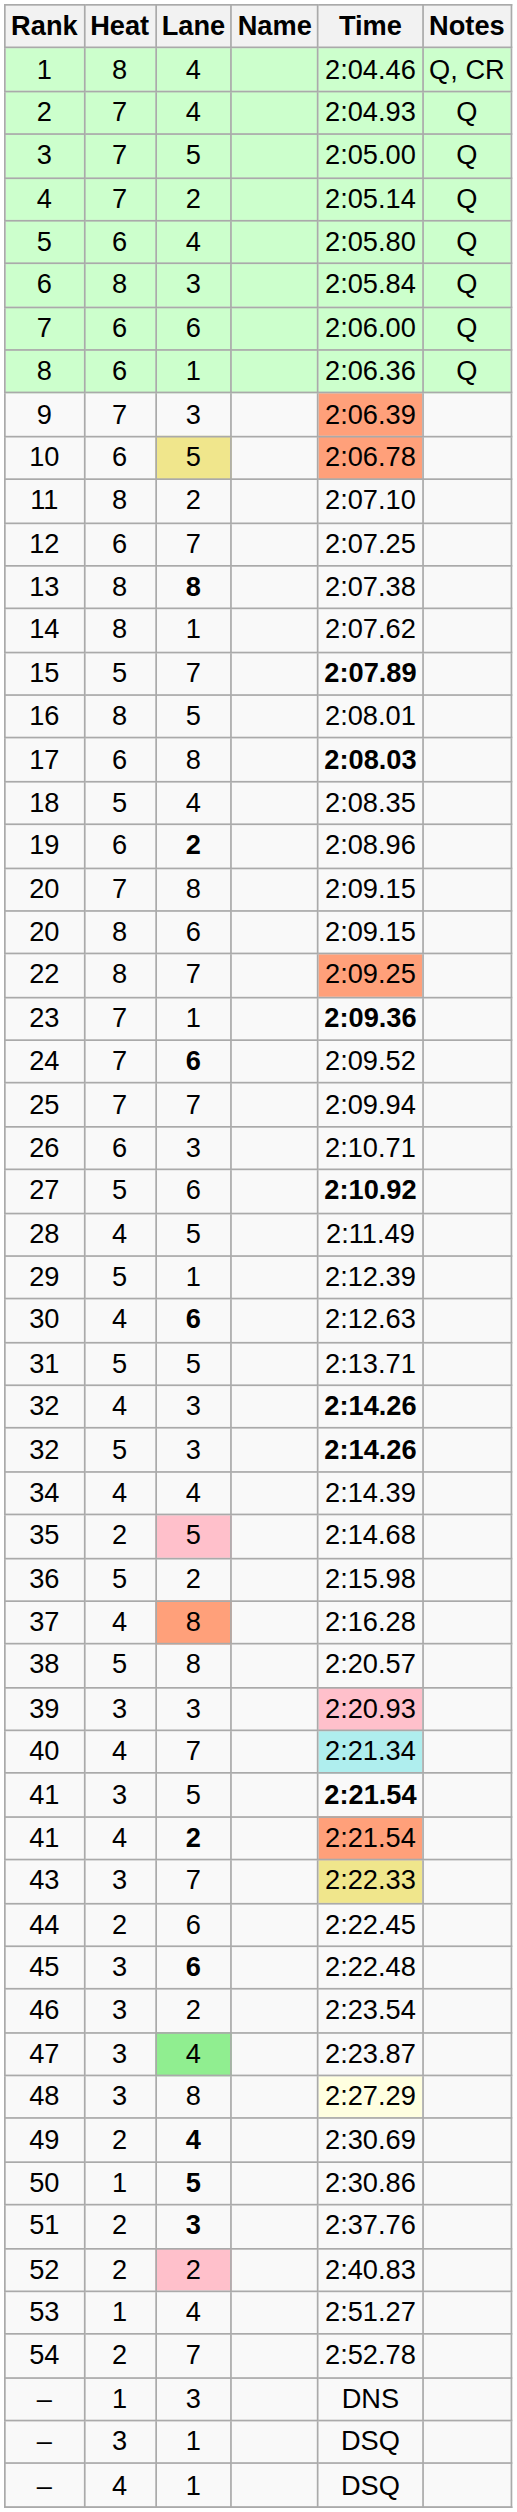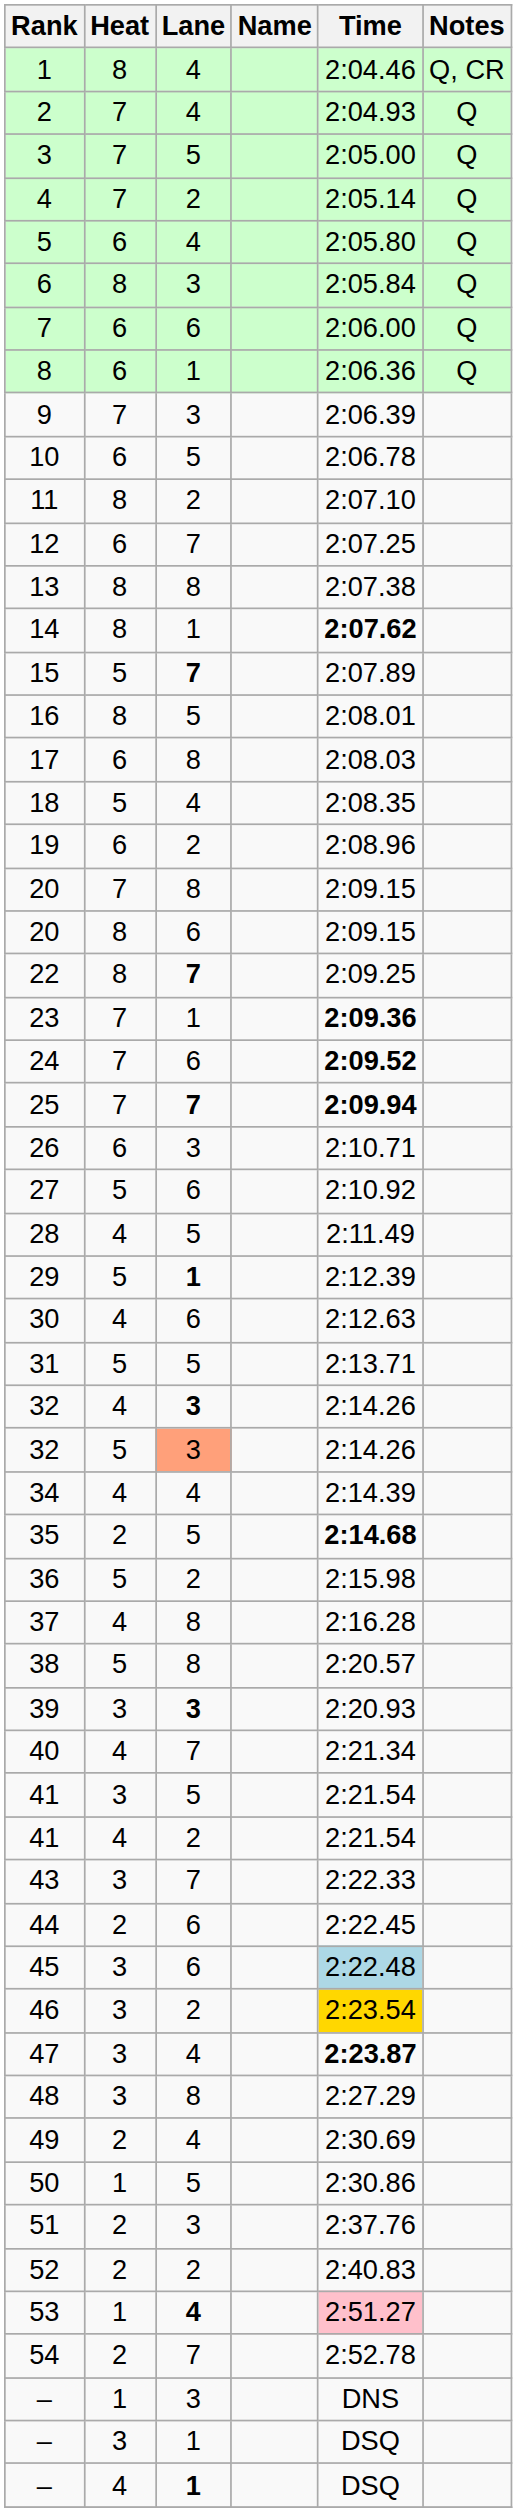(370, 414) lightsalmon background -> (370, 414) no background
(193, 457) khaki background -> (193, 457) no background
(370, 457) lightsalmon background -> (370, 457) no background
(193, 586) bold -> (193, 586) normal
(370, 629) normal -> (370, 629) bold
(193, 673) normal -> (193, 673) bold
(370, 673) bold -> (370, 673) normal
(370, 759) bold -> (370, 759) normal
(193, 845) bold -> (193, 845) normal
(193, 975) normal -> (193, 975) bold
(370, 975) lightsalmon background -> (370, 975) no background
(193, 1061) bold -> (193, 1061) normal
(370, 1061) normal -> (370, 1061) bold
(193, 1104) normal -> (193, 1104) bold
(370, 1104) normal -> (370, 1104) bold
(370, 1190) bold -> (370, 1190) normal
(193, 1277) normal -> (193, 1277) bold
(193, 1320) bold -> (193, 1320) normal
(193, 1406) normal -> (193, 1406) bold
(370, 1406) bold -> (370, 1406) normal
(193, 1449) no background -> (193, 1449) lightsalmon background
(370, 1449) bold -> (370, 1449) normal
(193, 1535) pink background -> (193, 1535) no background
(370, 1535) normal -> (370, 1535) bold
(193, 1622) lightsalmon background -> (193, 1622) no background
(193, 1708) normal -> (193, 1708) bold
(370, 1708) pink background -> (370, 1708) no background
(370, 1751) paleturquoise background -> (370, 1751) no background
(370, 1794) bold -> (370, 1794) normal
(193, 1837) bold -> (193, 1837) normal
(370, 1837) lightsalmon background -> (370, 1837) no background
(370, 1880) khaki background -> (370, 1880) no background
(193, 1967) bold -> (193, 1967) normal
(370, 1967) no background -> (370, 1967) lightblue background
(370, 2010) no background -> (370, 2010) gold background
(193, 2053) lightgreen background -> (193, 2053) no background
(370, 2053) normal -> (370, 2053) bold
(370, 2096) lightyellow background -> (370, 2096) no background
(193, 2139) bold -> (193, 2139) normal
(193, 2182) bold -> (193, 2182) normal
(193, 2226) bold -> (193, 2226) normal
(193, 2269) pink background -> (193, 2269) no background
(193, 2312) normal -> (193, 2312) bold
(370, 2312) no background -> (370, 2312) pink background
(193, 2484) normal -> (193, 2484) bold
